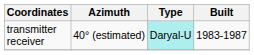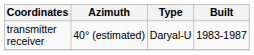(171, 35) paleturquoise background -> (171, 35) no background
